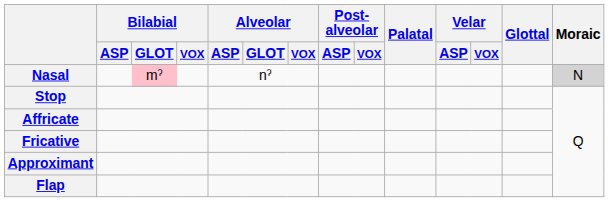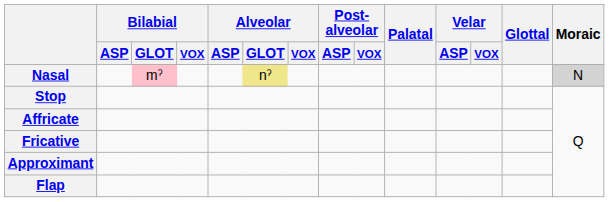(265, 75) no background -> (265, 75) khaki background
